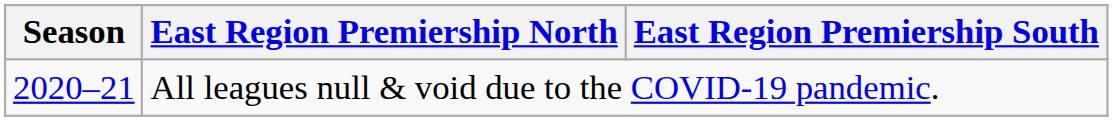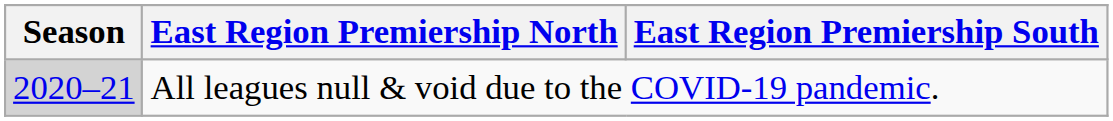(74, 87) no background -> (74, 87) lightgrey background
